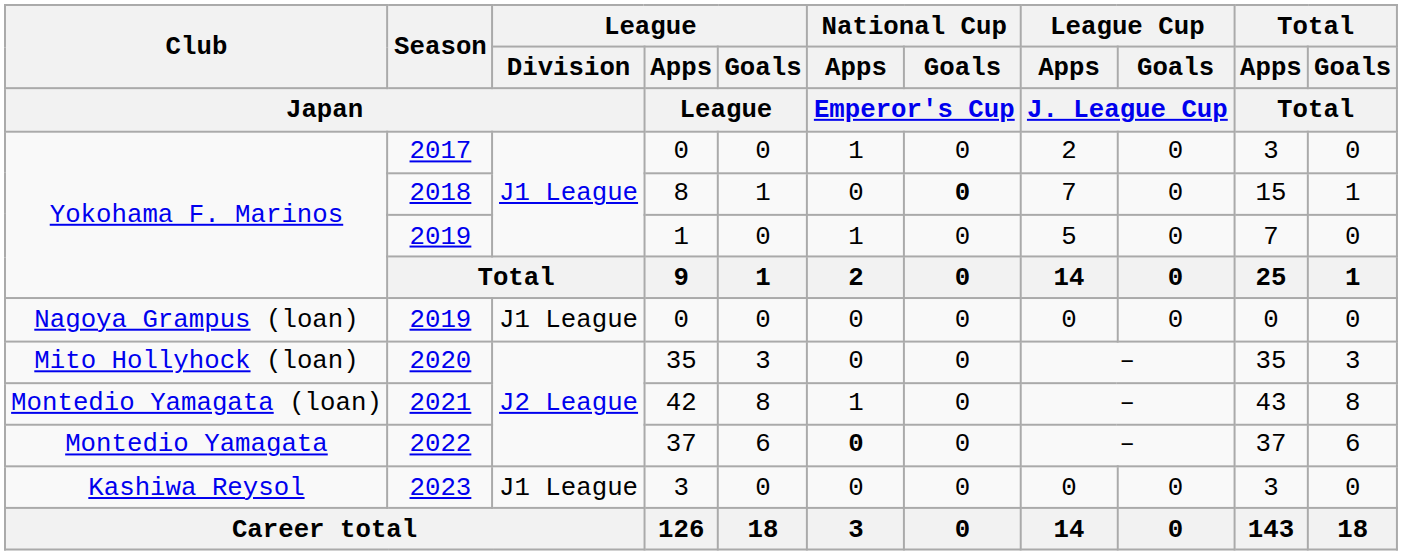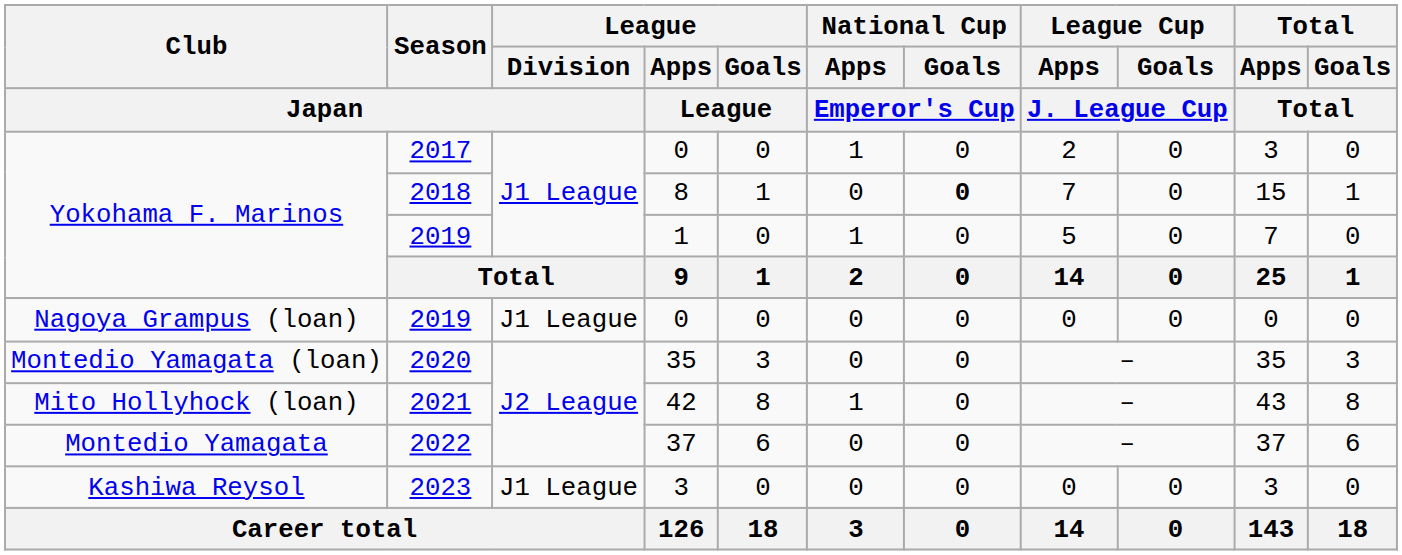(196, 362) Mito Hollyhock (loan) -> (196, 362) Montedio Yamagata (loan)
(196, 404) Montedio Yamagata (loan) -> (196, 404) Mito Hollyhock (loan)
(856, 445) bold -> (856, 445) normal
